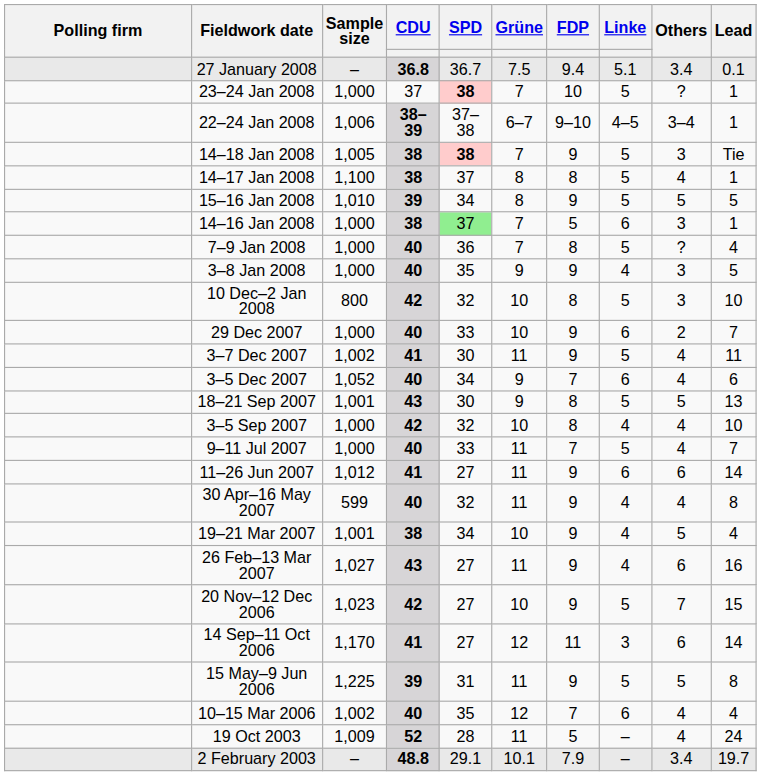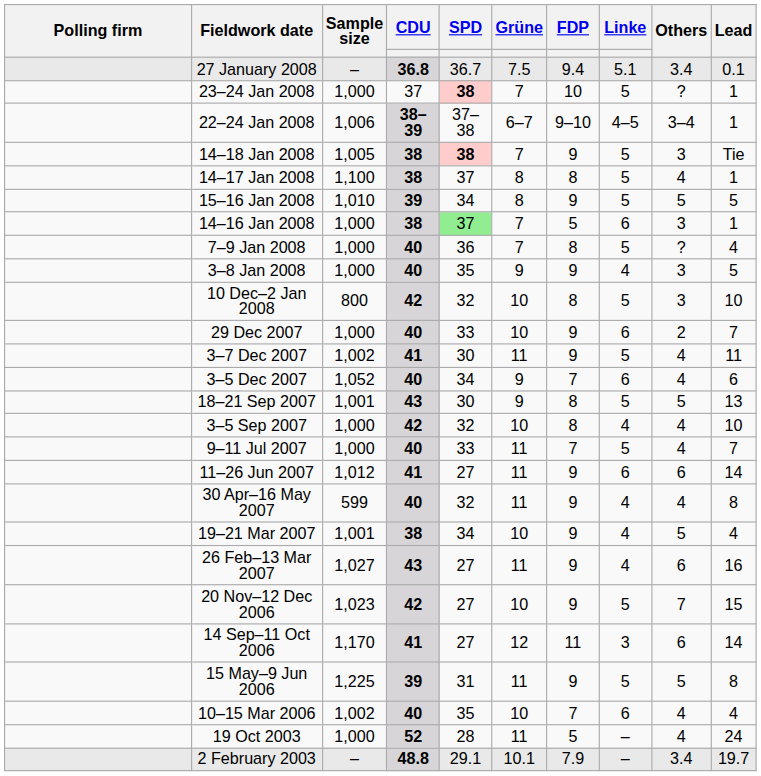(519, 713) 12 -> (519, 713) 10
(355, 736) 1,009 -> (355, 736) 1,000
